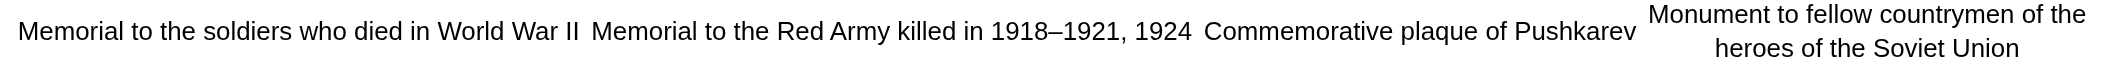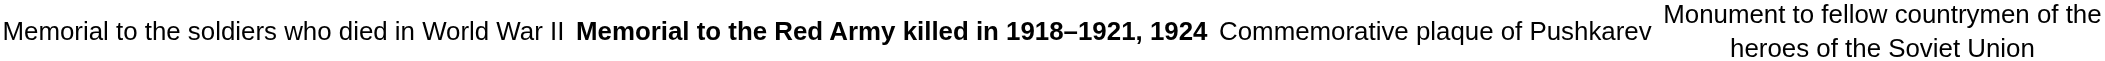(892, 31) normal -> (892, 29) bold
